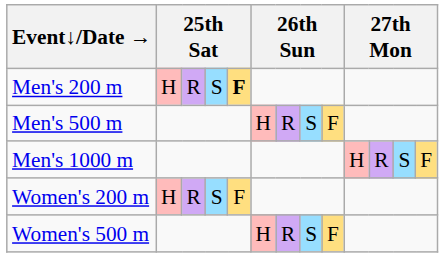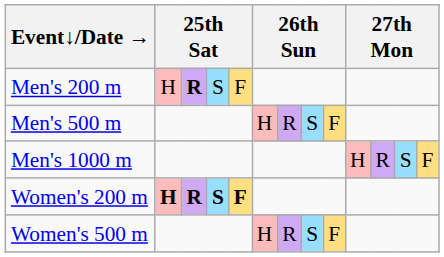(194, 86) normal -> (194, 86) bold
(239, 86) bold -> (240, 86) normal
(169, 196) normal -> (168, 196) bold
(194, 196) normal -> (194, 196) bold
(217, 196) normal -> (218, 196) bold
(239, 196) normal -> (240, 196) bold
